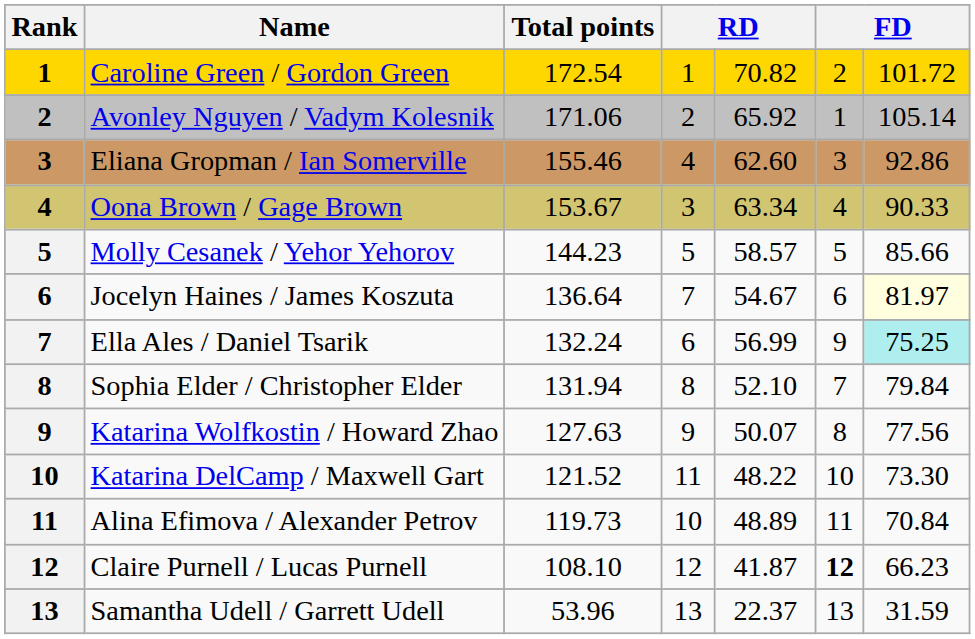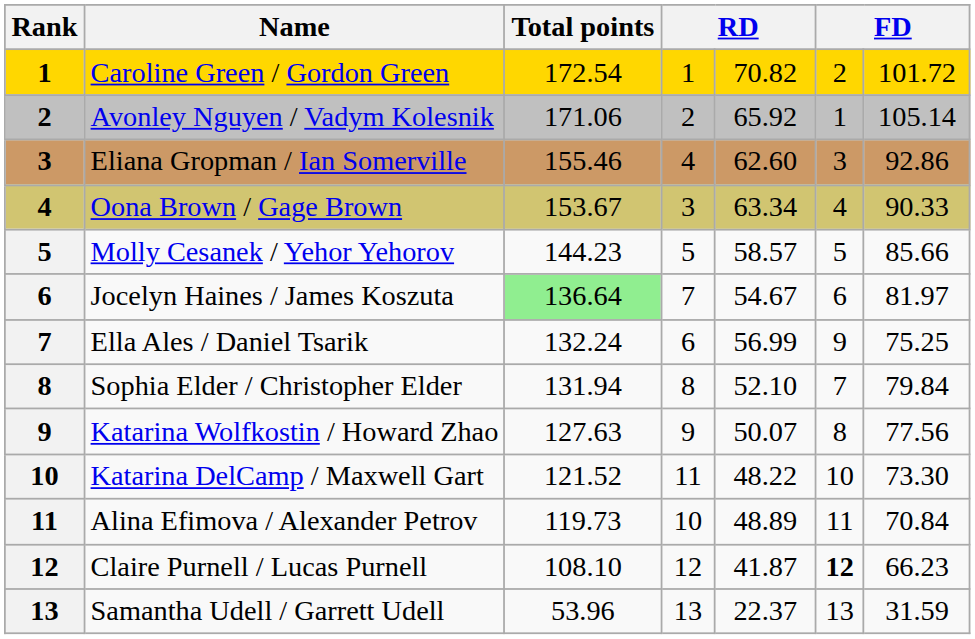(583, 296) no background -> (583, 296) lightgreen background
(917, 296) lightyellow background -> (917, 296) no background
(917, 341) paleturquoise background -> (917, 341) no background
